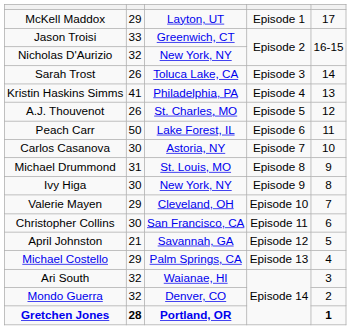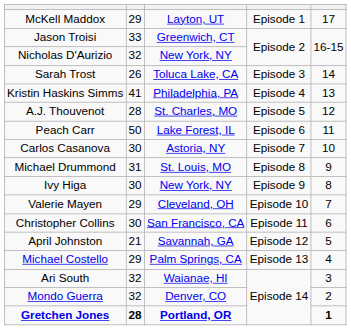(135, 111) 26 -> (135, 111) 28
